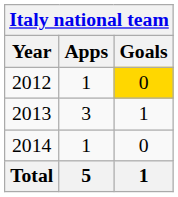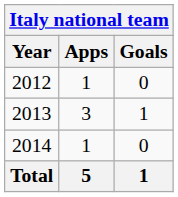(144, 82) gold background -> (144, 82) no background
